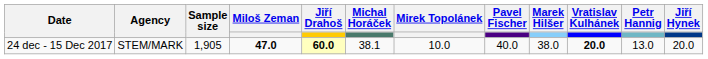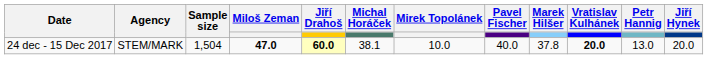(208, 45) 1,905 -> (208, 45) 1,504
(548, 45) 38.0 -> (548, 45) 37.8
